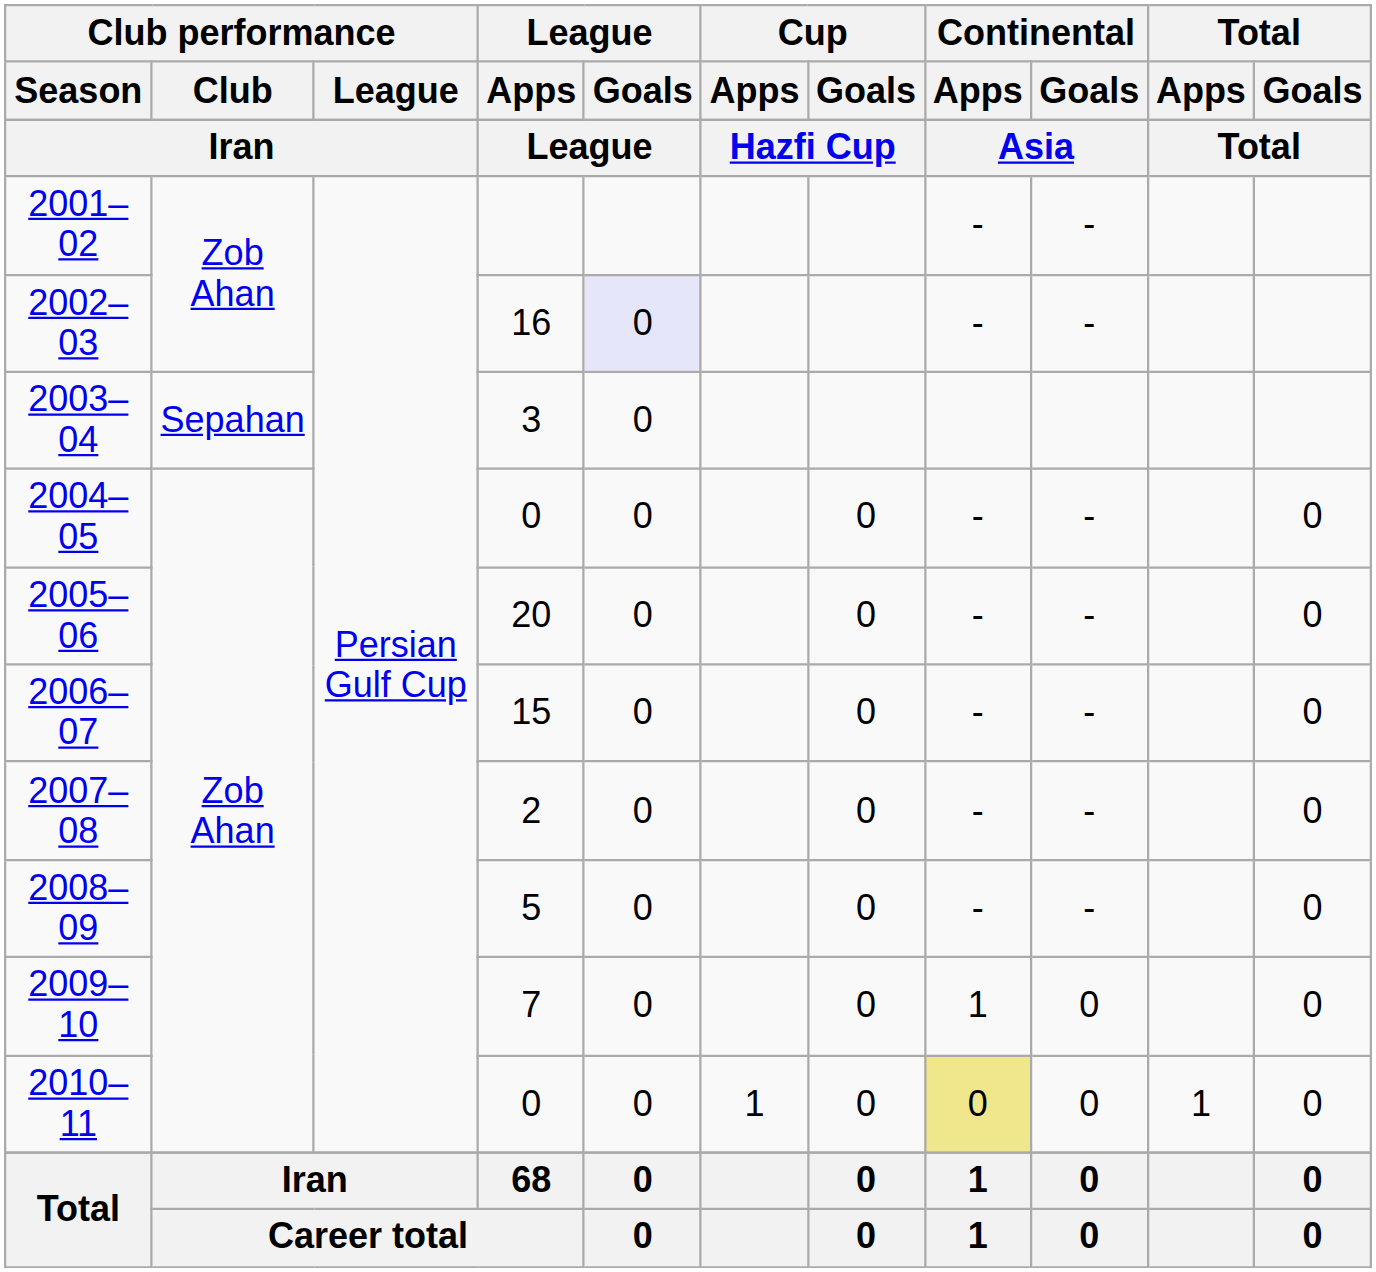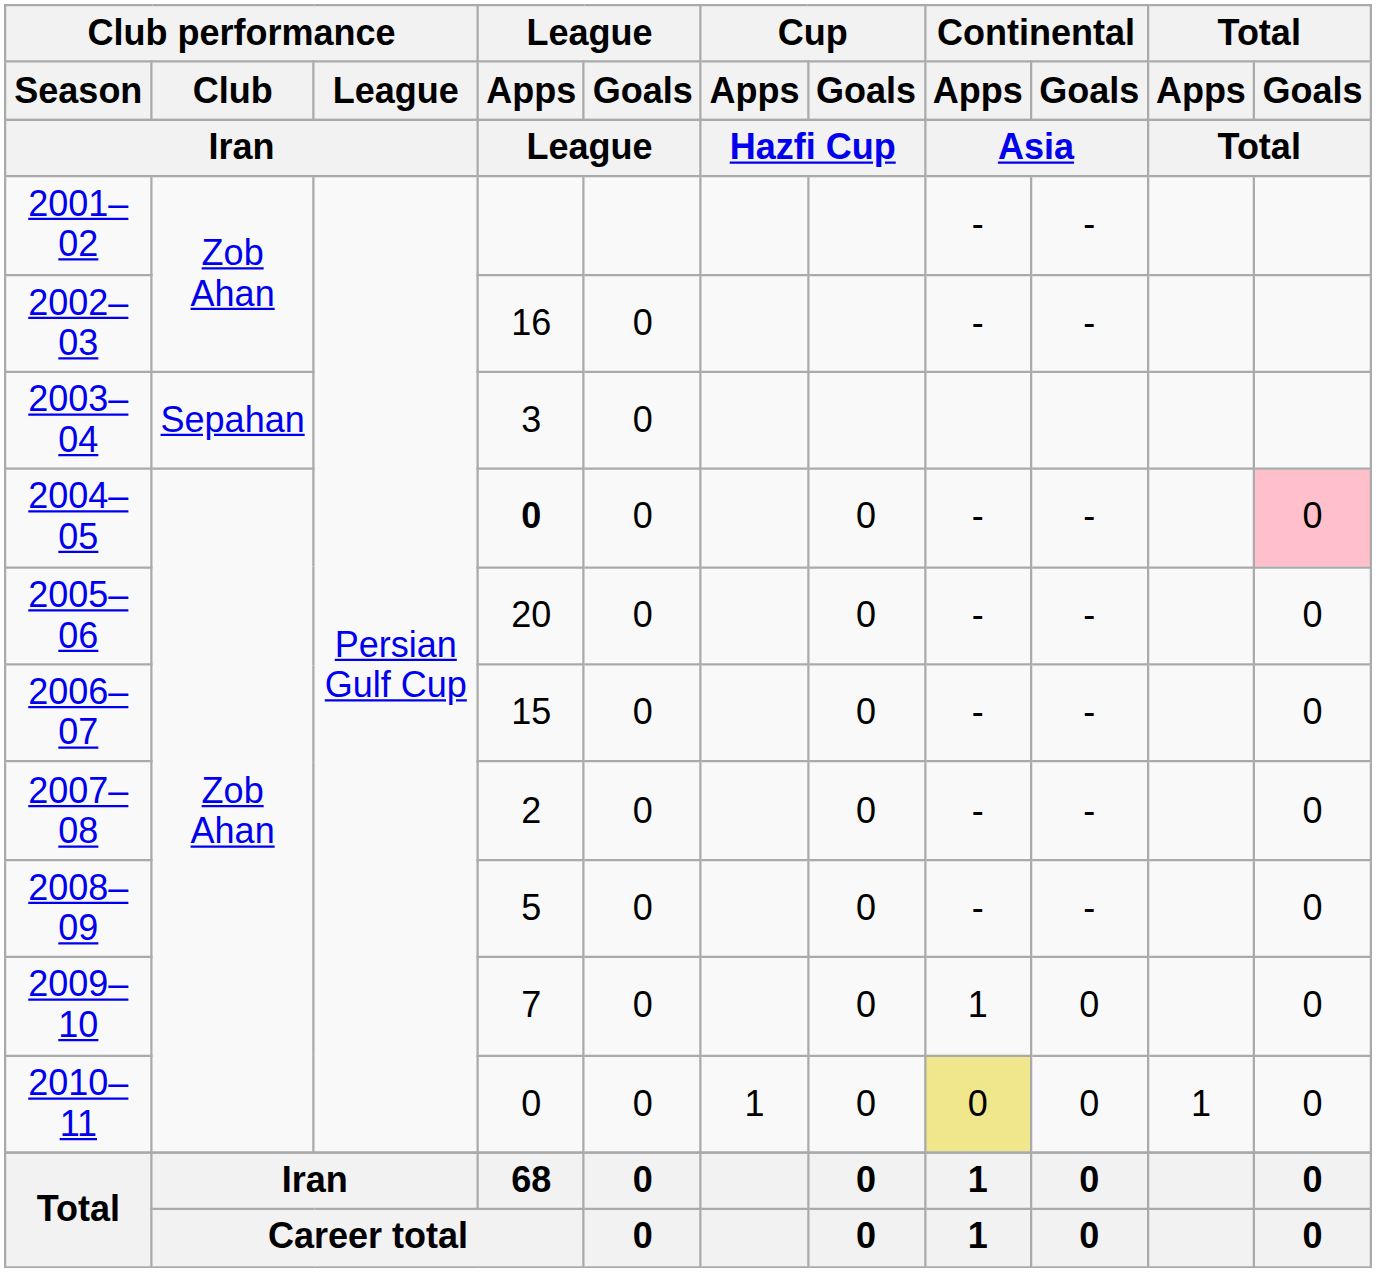(643, 322) lavender background -> (643, 322) no background
(531, 517) normal -> (531, 517) bold
(1313, 517) no background -> (1313, 517) pink background
